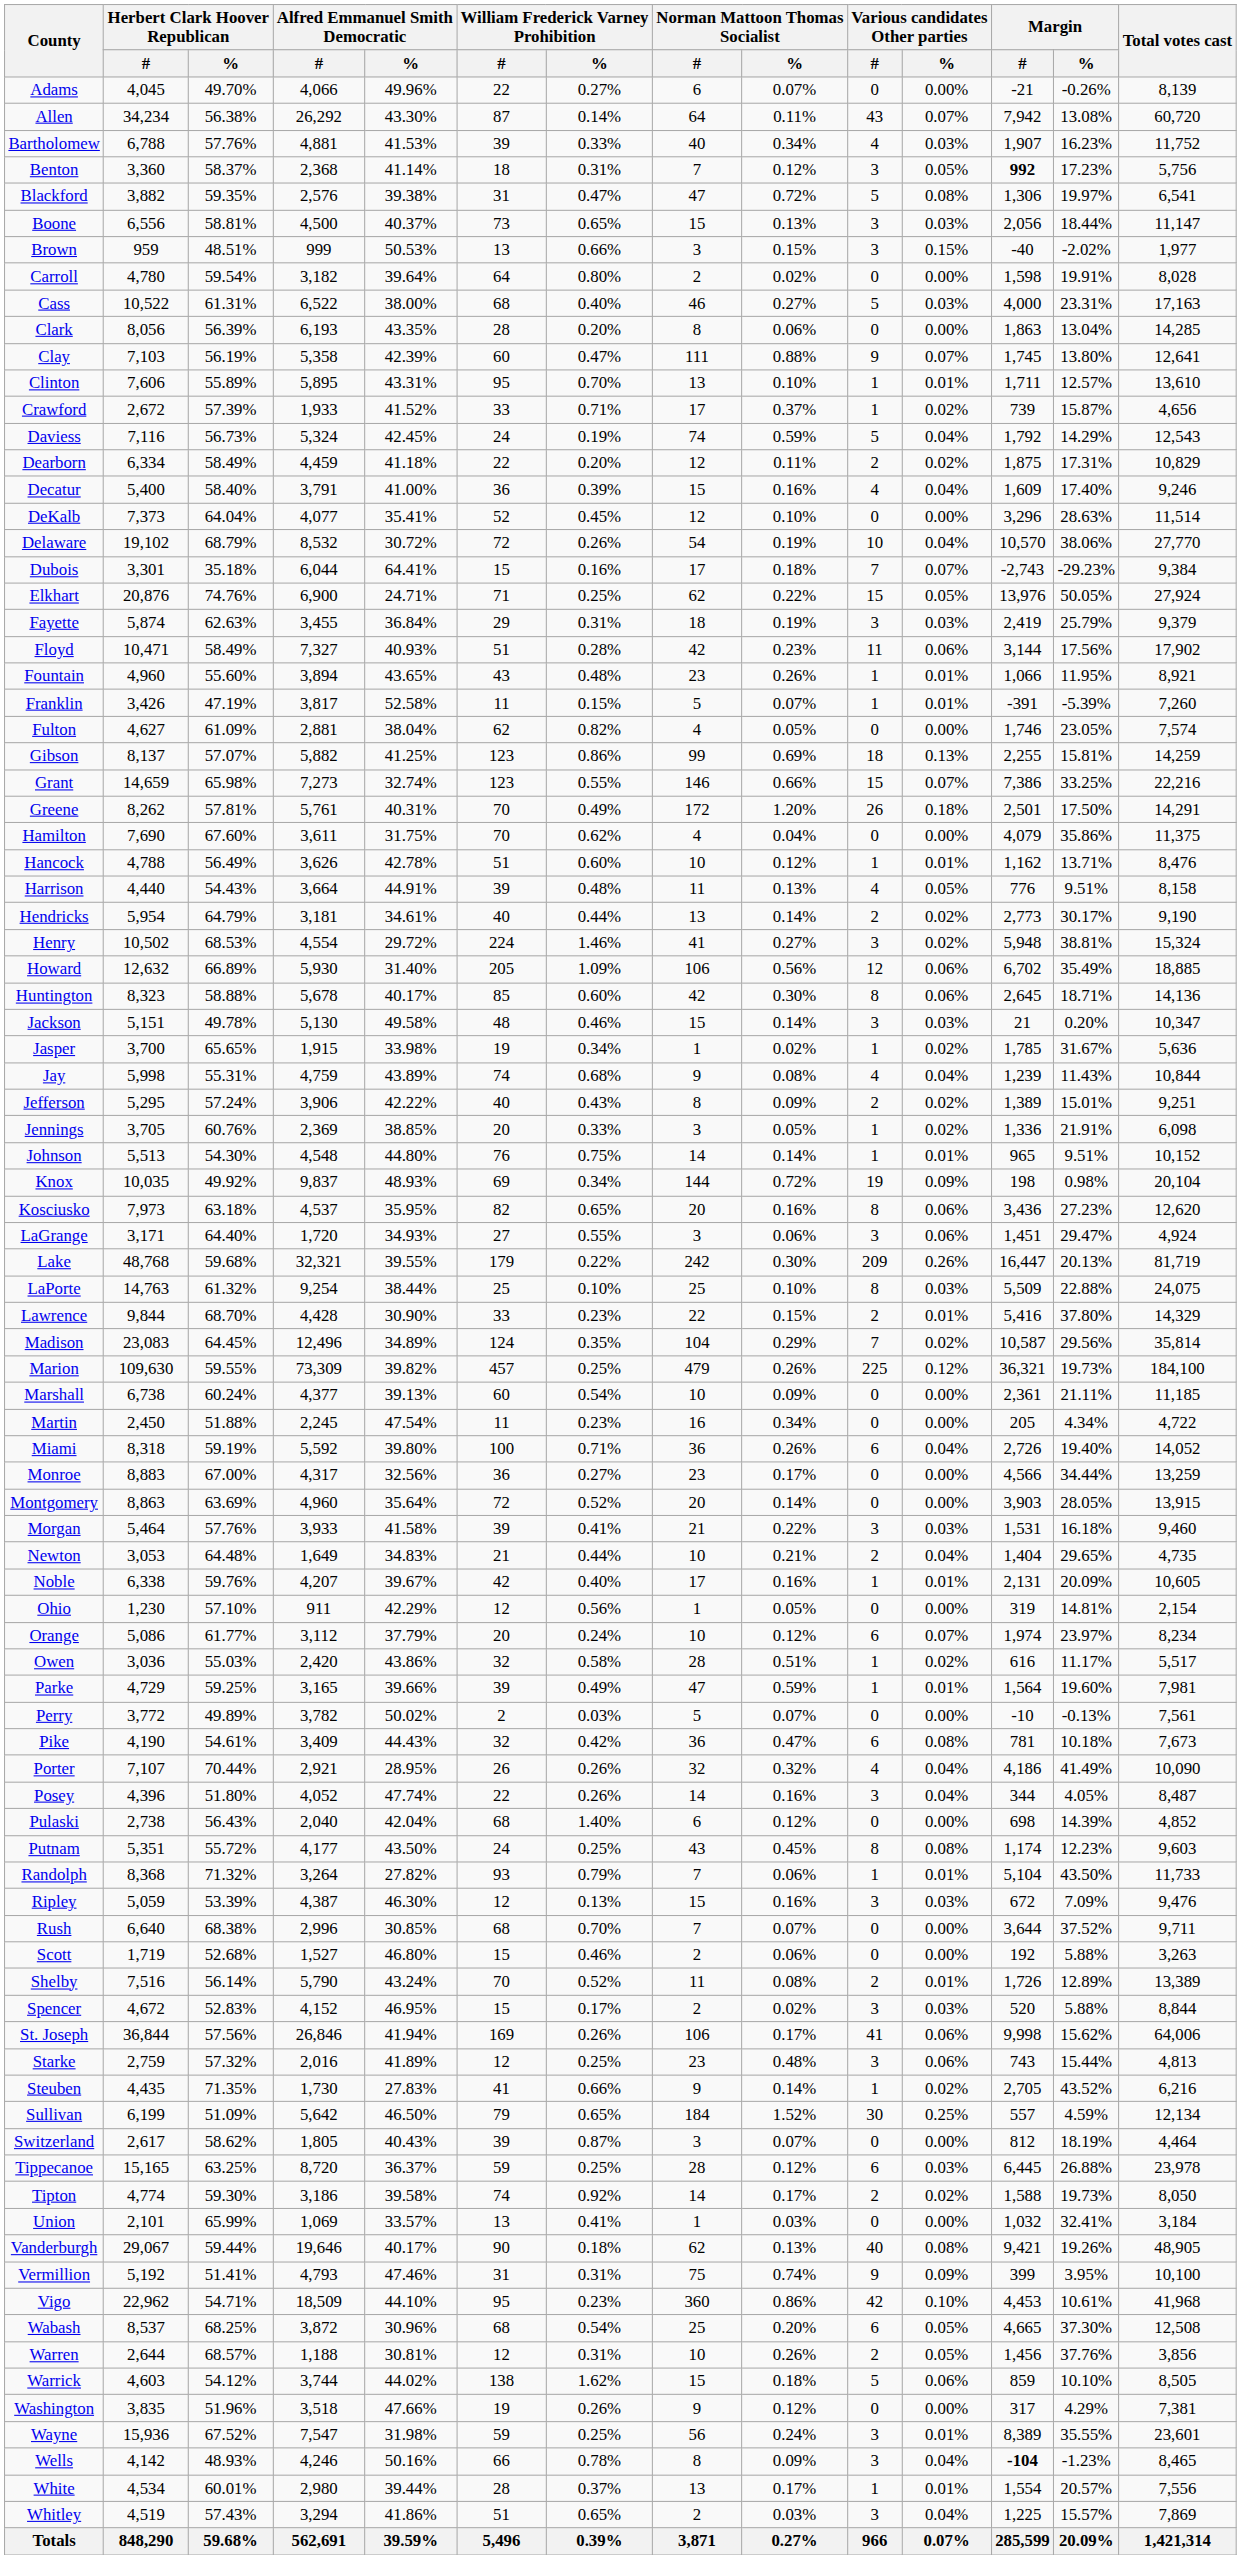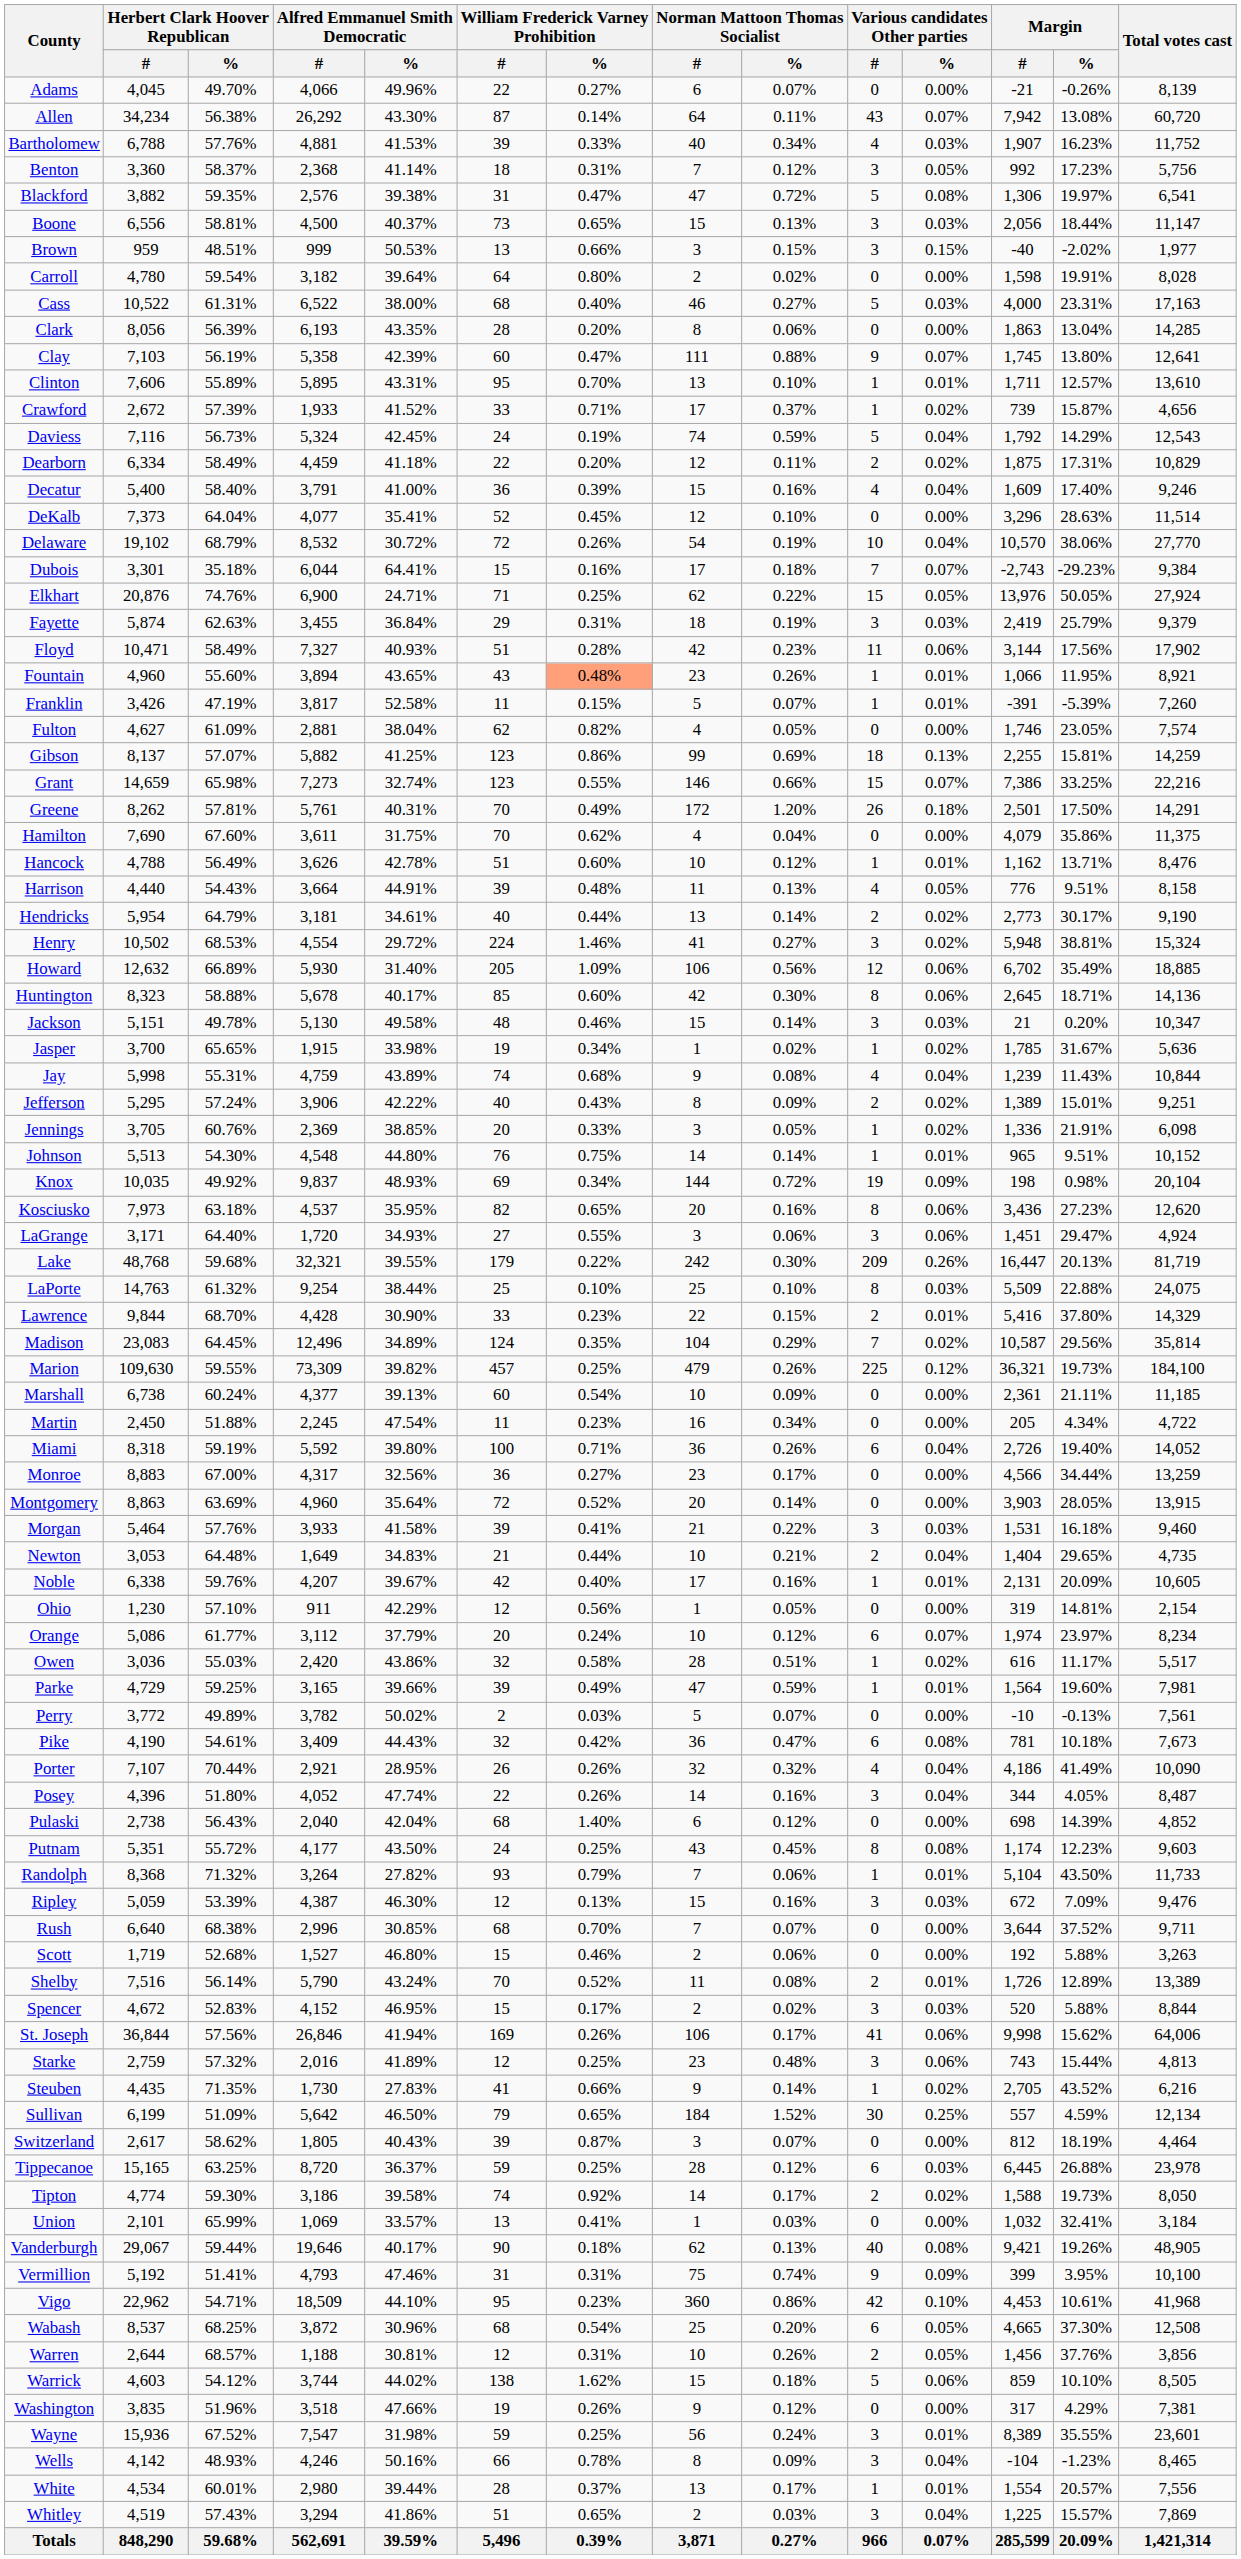(1022, 169) bold -> (1022, 169) normal
(599, 676) no background -> (599, 676) lightsalmon background
(1022, 2461) bold -> (1022, 2461) normal
